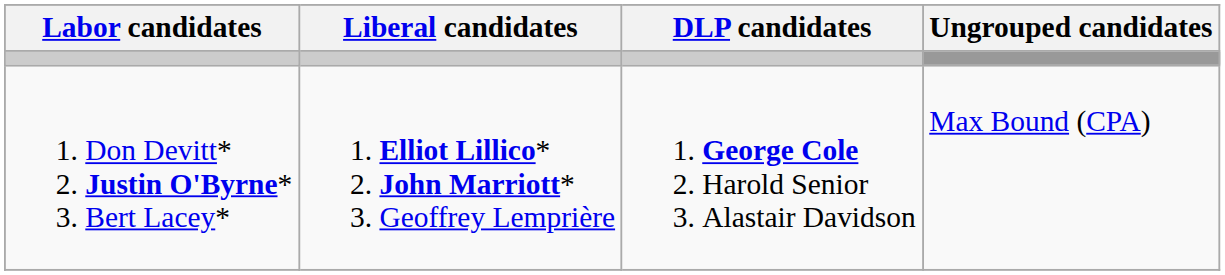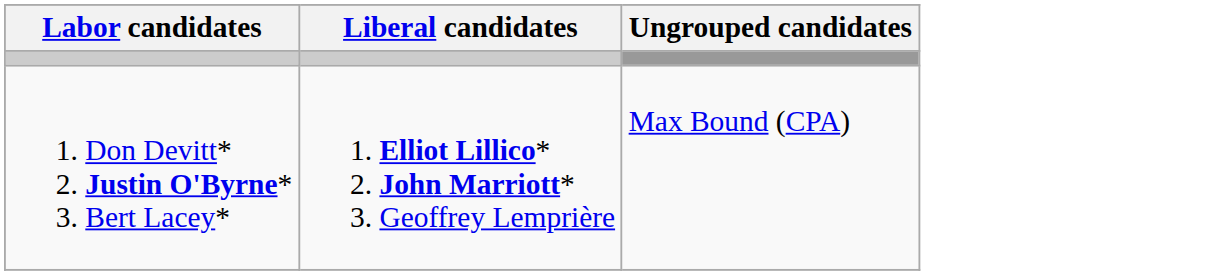- column: (772, 27)
